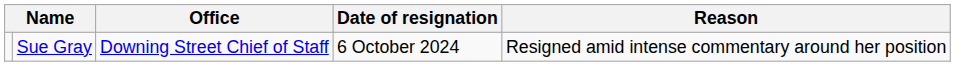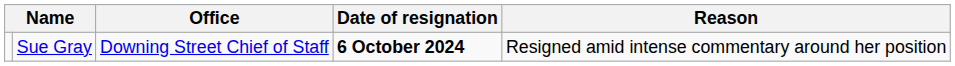(398, 46) normal -> (401, 46) bold
